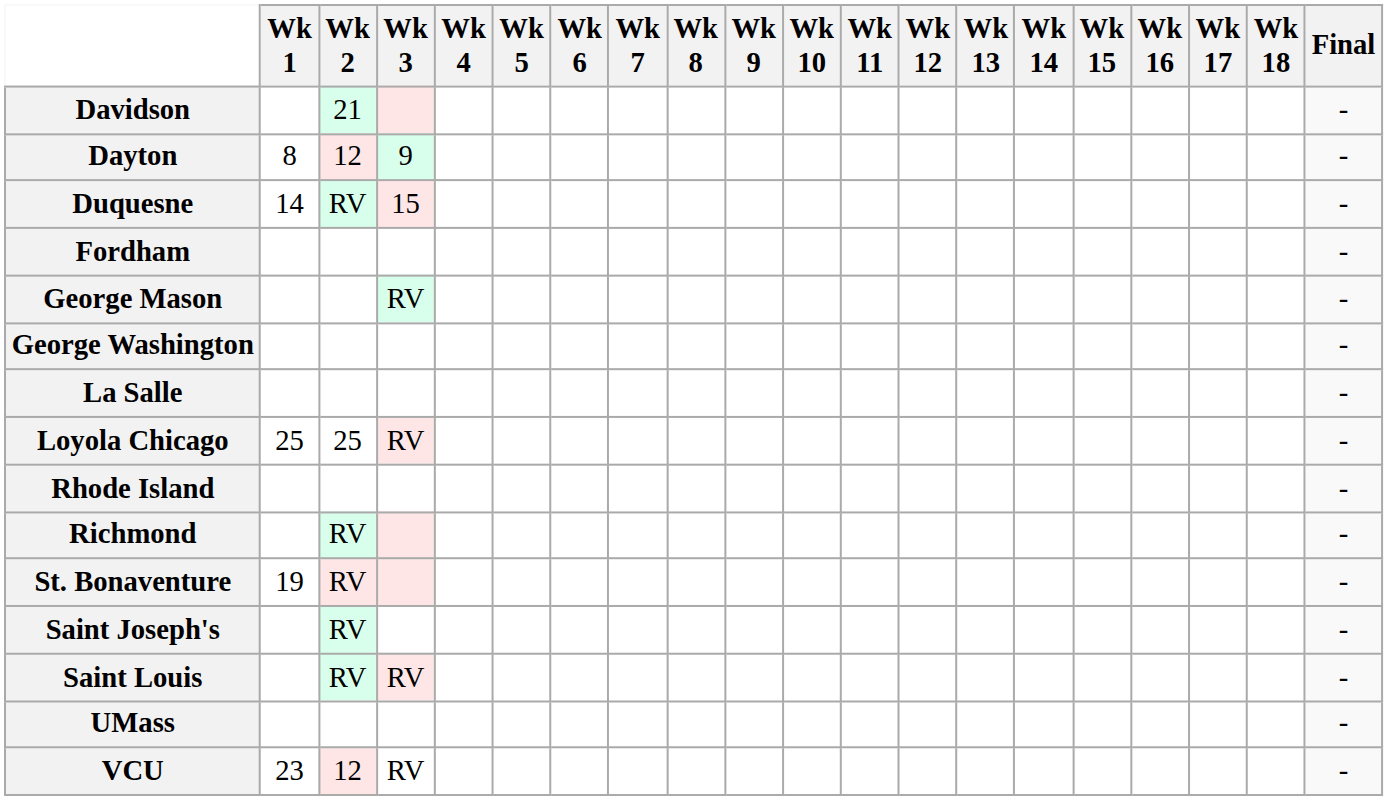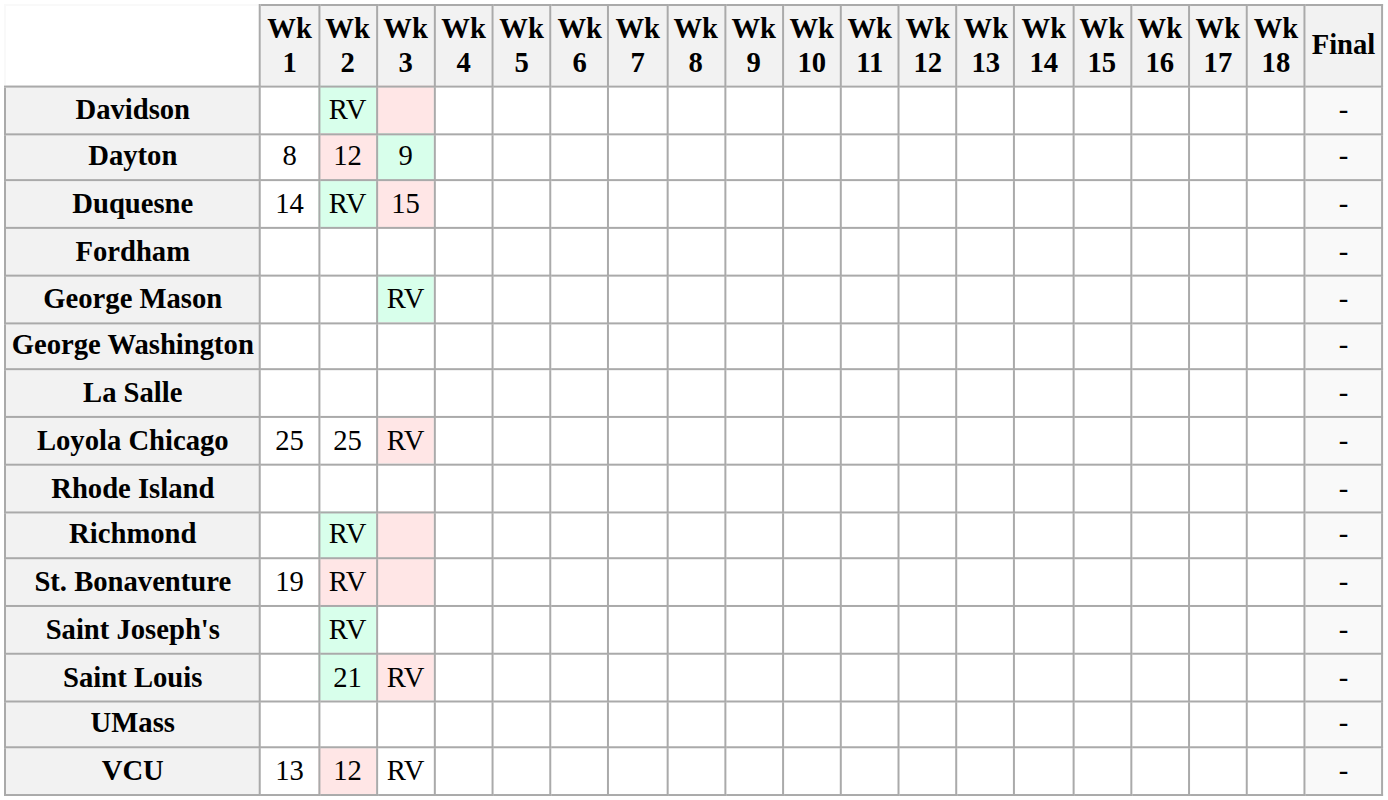(348, 109) 21 -> (348, 109) RV
(348, 676) RV -> (348, 676) 21
(290, 771) 23 -> (290, 771) 13
